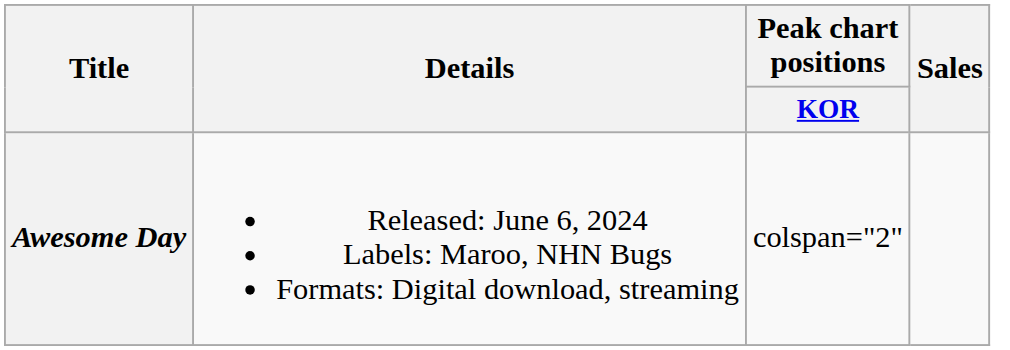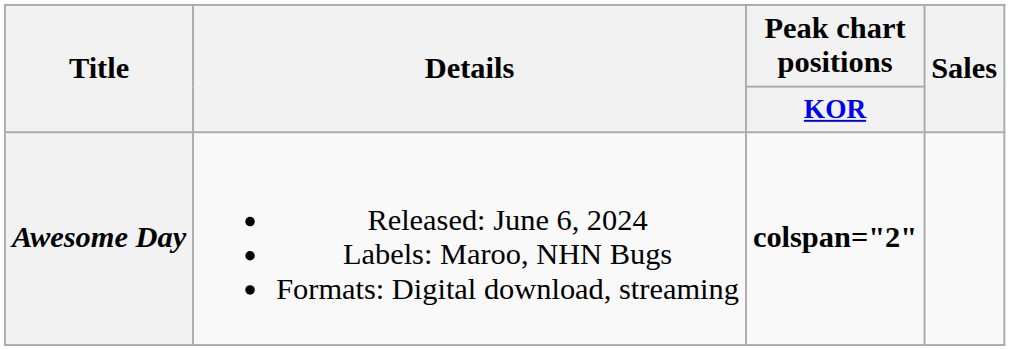(828, 237) normal -> (835, 237) bold
